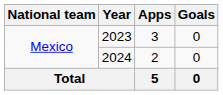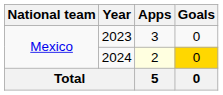(155, 57) no background -> (155, 57) lightyellow background
(196, 57) no background -> (196, 57) gold background
